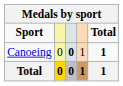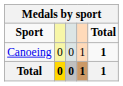(71, 51) bold -> (71, 51) normal
